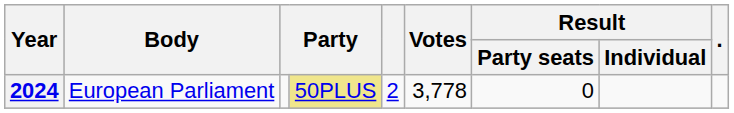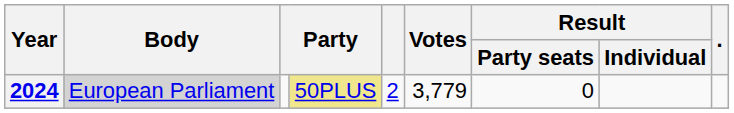(172, 92) no background -> (172, 92) lightgrey background
(440, 92) 3,778 -> (440, 92) 3,779
